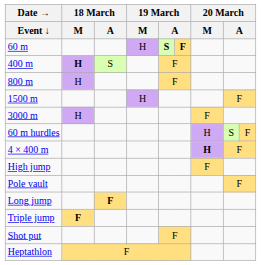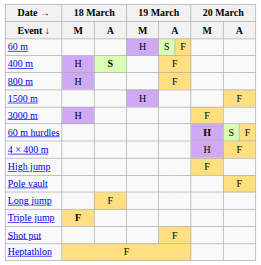(167, 47) bold -> (167, 47) normal
(183, 47) bold -> (183, 47) normal
(78, 64) bold -> (78, 64) normal
(110, 64) normal -> (110, 64) bold
(207, 132) normal -> (207, 132) bold
(207, 150) bold -> (207, 150) normal
(110, 201) bold -> (110, 201) normal
